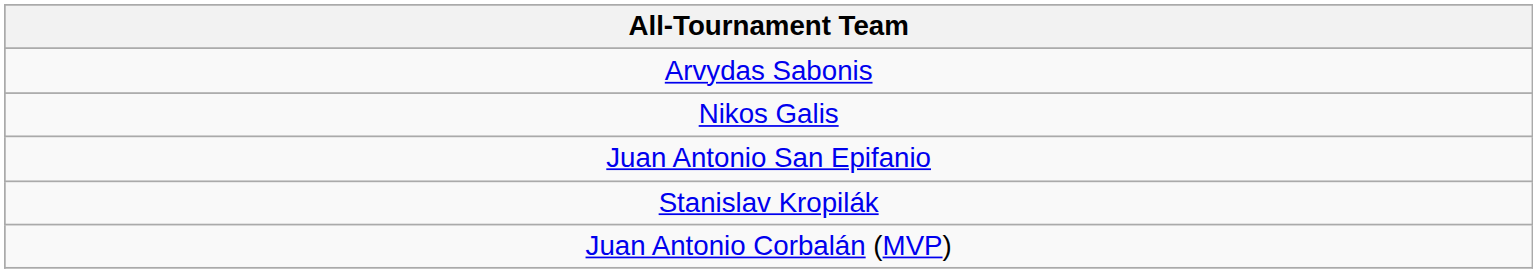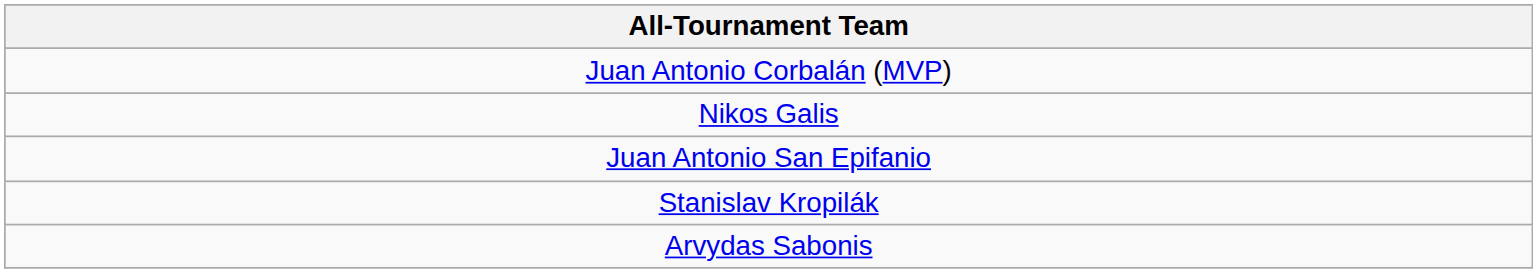(769, 70) Arvydas Sabonis -> (769, 70) Juan Antonio Corbalán (MVP)
(769, 245) Juan Antonio Corbalán (MVP) -> (769, 245) Arvydas Sabonis
